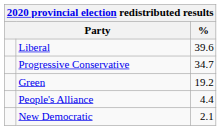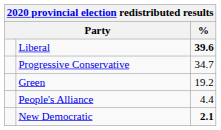(204, 47) normal -> (204, 47) bold
(207, 116) normal -> (207, 116) bold
